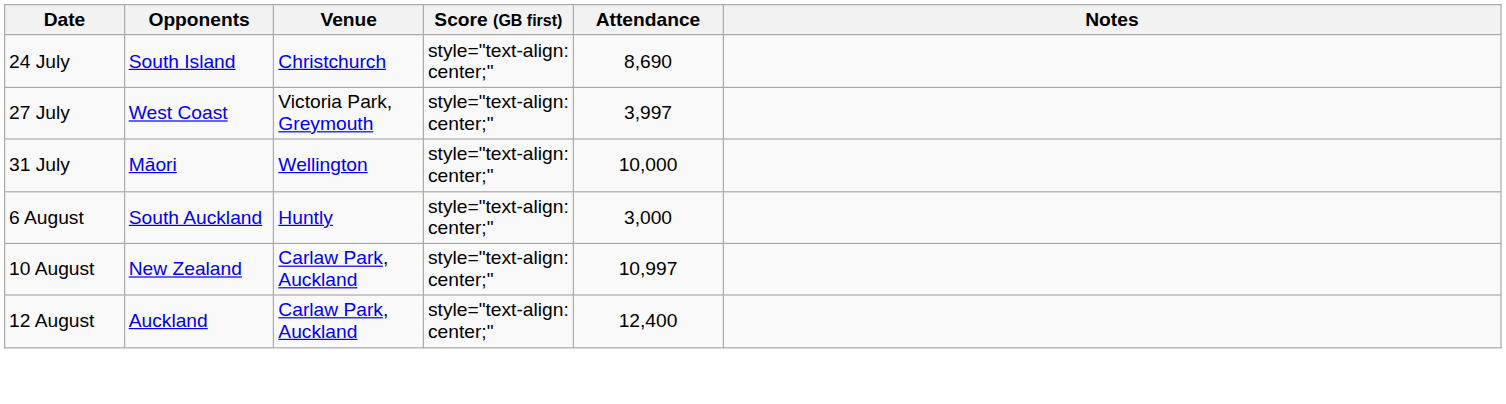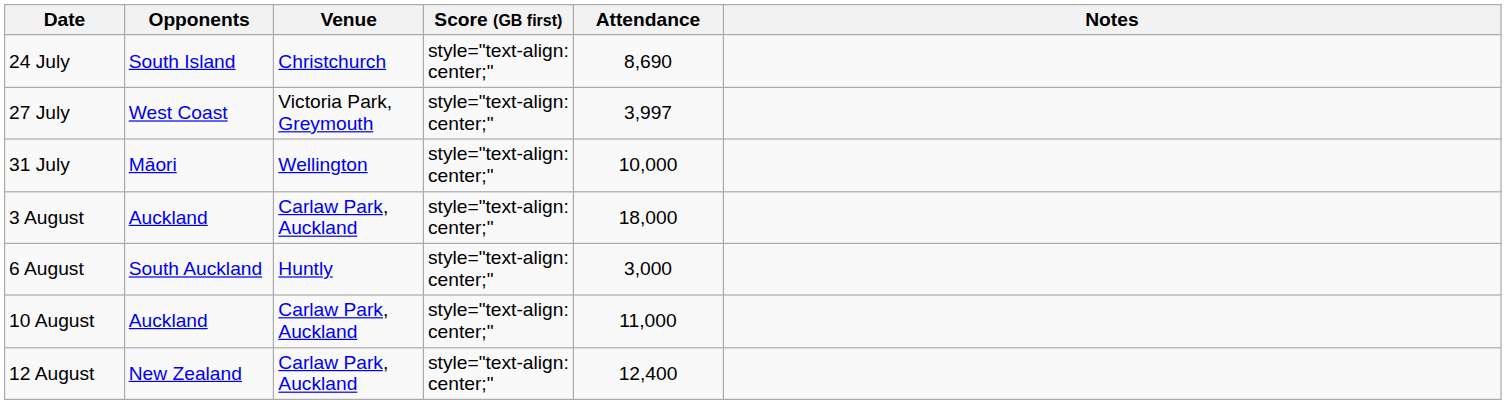+ row: (46, 217)
(185, 269) New Zealand -> (168, 321) Auckland
(648, 269) 10,997 -> (648, 321) 11,000
(168, 321) Auckland -> (185, 373) New Zealand
